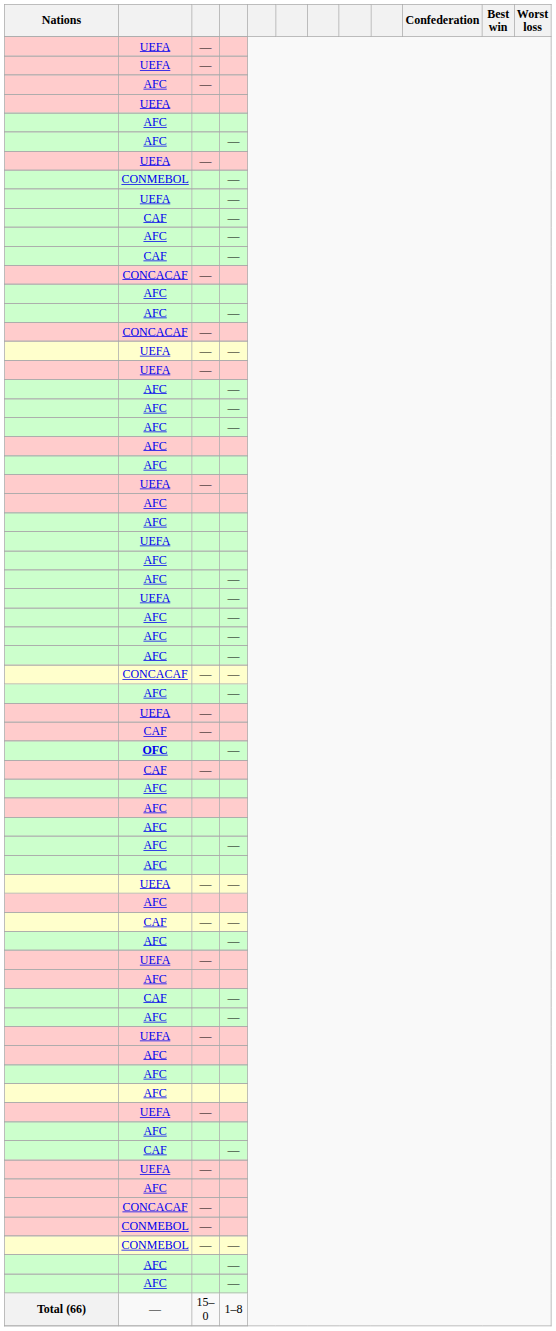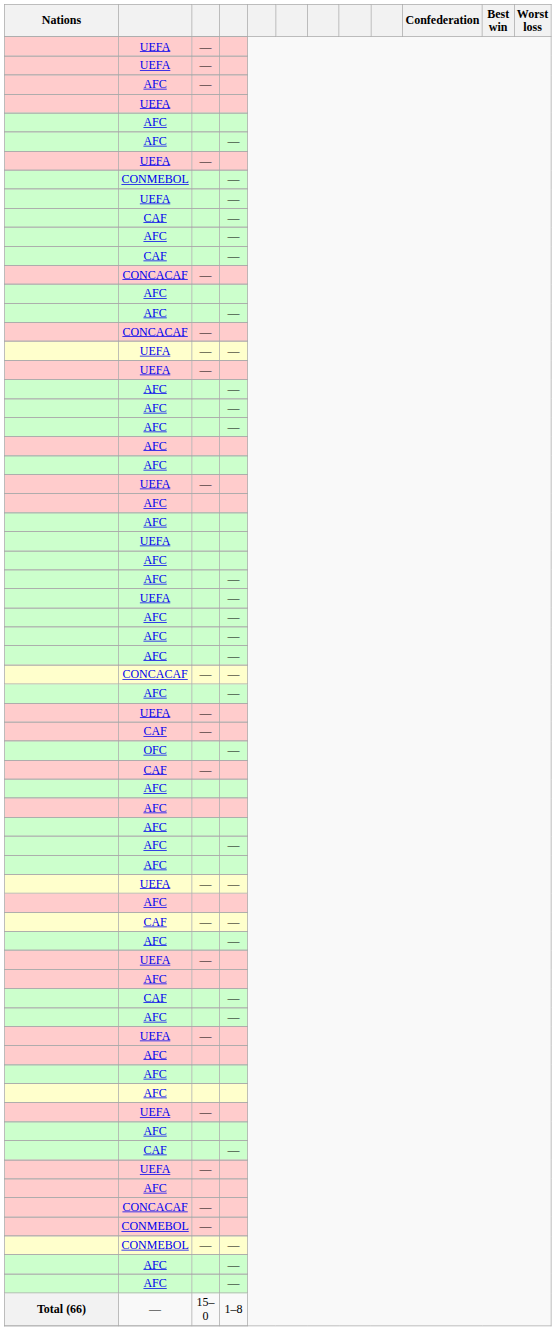(155, 750) bold -> (155, 750) normal
